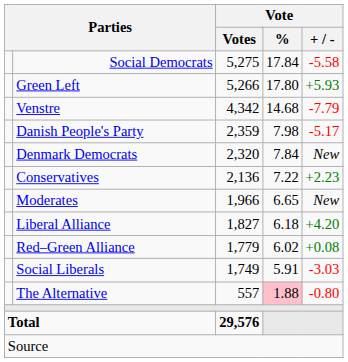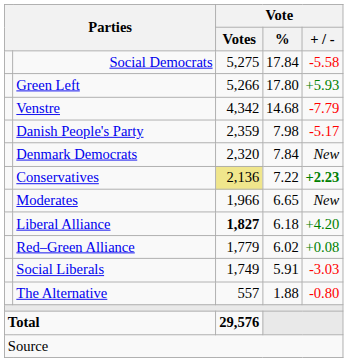(243, 177) no background -> (243, 177) khaki background
(322, 177) normal -> (322, 177) bold
(243, 223) normal -> (243, 223) bold
(286, 293) pink background -> (286, 293) no background
